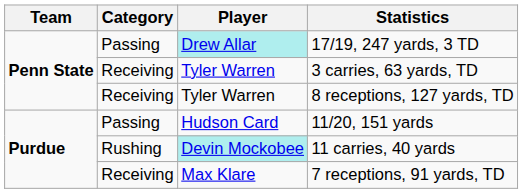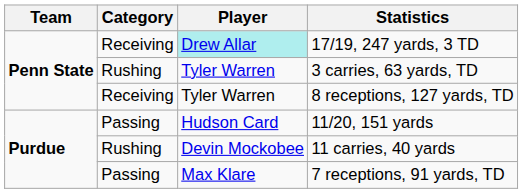(131, 44) Passing -> (137, 44) Receiving
(137, 70) Receiving -> (132, 70) Rushing
(243, 148) paleturquoise background -> (243, 148) no background
(137, 174) Receiving -> (131, 174) Passing
